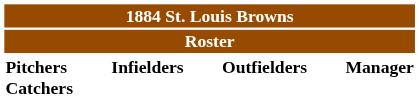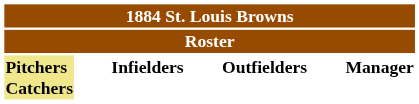(39, 77) no background -> (39, 77) khaki background
